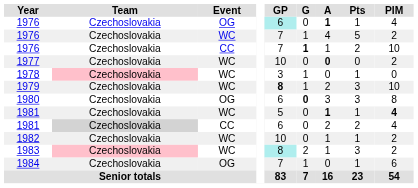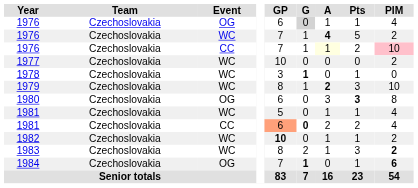(280, 23) paleturquoise background -> (280, 23) no background
(306, 23) no background -> (306, 23) lightgrey background
(328, 23) bold -> (328, 23) normal
(328, 36) normal -> (328, 36) bold
(306, 48) bold -> (306, 48) normal
(328, 48) no background -> (328, 48) lightyellow background
(394, 48) no background -> (394, 48) pink background
(328, 61) bold -> (328, 61) normal
(125, 74) pink background -> (125, 74) no background
(306, 74) normal -> (306, 74) bold
(280, 87) bold -> (280, 87) normal
(328, 87) normal -> (328, 87) bold
(306, 100) bold -> (306, 100) normal
(357, 100) normal -> (357, 100) bold
(328, 112) bold -> (328, 112) normal
(394, 112) bold -> (394, 112) normal
(125, 125) lightgrey background -> (125, 125) no background
(280, 125) no background -> (280, 125) lightsalmon background
(306, 125) normal -> (306, 125) bold
(280, 138) normal -> (280, 138) bold
(125, 151) pink background -> (125, 151) no background
(280, 151) paleturquoise background -> (280, 151) no background
(394, 151) normal -> (394, 151) bold
(306, 164) normal -> (306, 164) bold
(394, 164) normal -> (394, 164) bold
